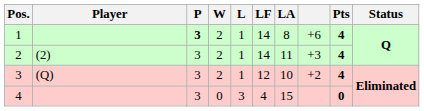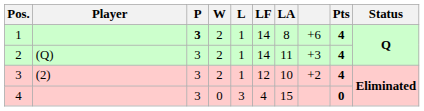(43, 55) (2) -> (45, 55) (Q)
(45, 75) (Q) -> (43, 75) (2)
